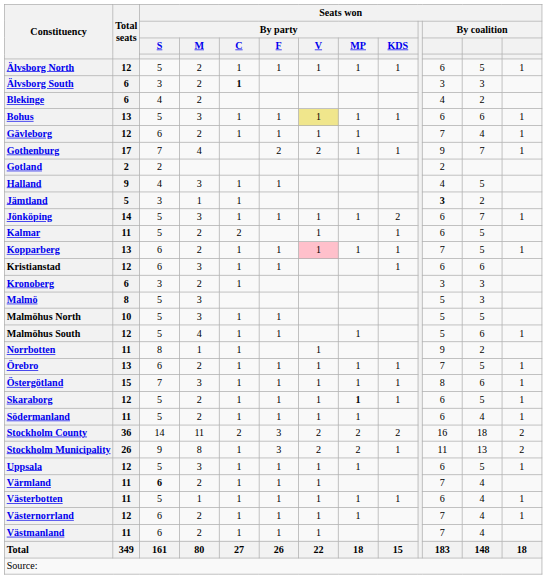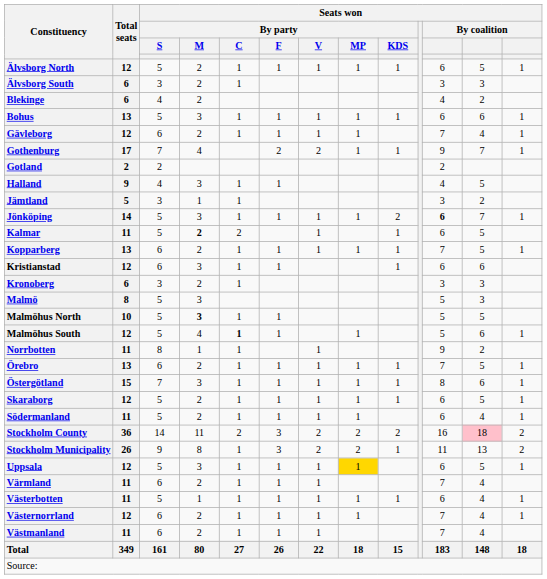(239, 84) bold -> (239, 84) normal
(318, 117) khaki background -> (318, 117) no background
(442, 200) bold -> (442, 200) normal
(442, 217) normal -> (442, 217) bold
(199, 234) normal -> (199, 234) bold
(318, 250) pink background -> (318, 250) no background
(199, 317) normal -> (199, 317) bold
(239, 333) normal -> (239, 333) bold
(358, 400) bold -> (358, 400) normal
(482, 433) no background -> (482, 433) pink background
(358, 466) no background -> (358, 466) gold background
(160, 483) bold -> (160, 483) normal
